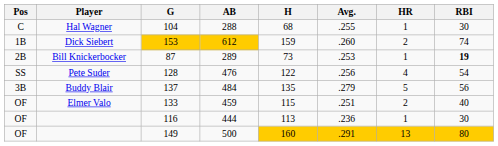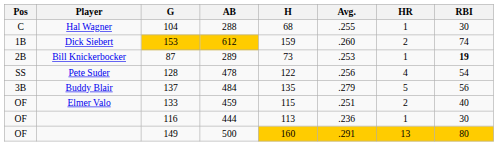(229, 73) 476 -> (229, 73) 478
